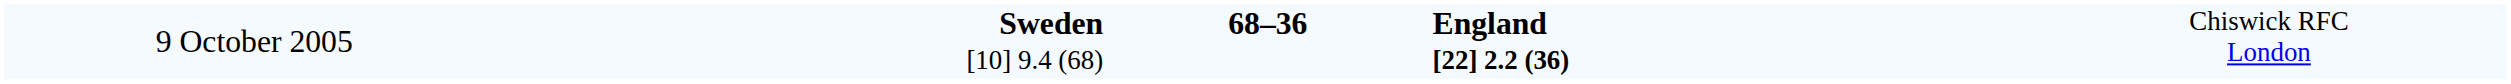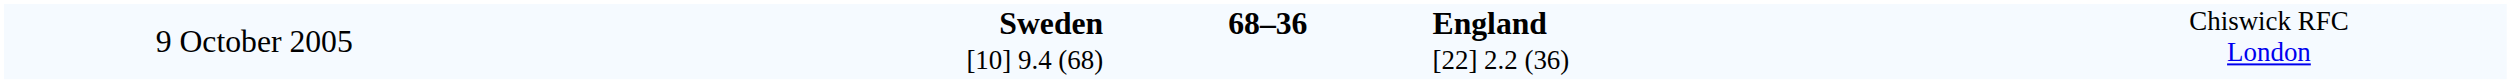(1501, 60) bold -> (1501, 60) normal
